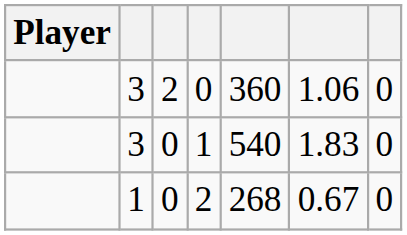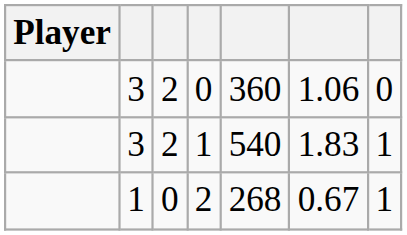(170, 144) 0 -> (170, 144) 2
(384, 144) 0 -> (384, 144) 1
(384, 199) 0 -> (384, 199) 1
